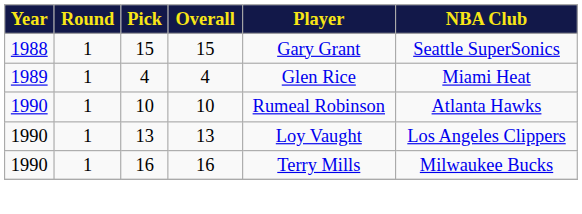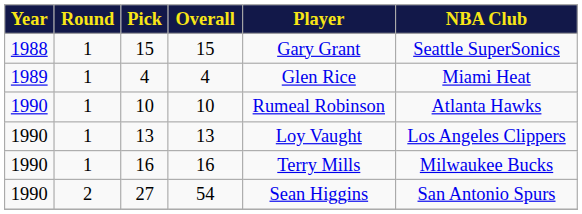+ row: (145, 194)
